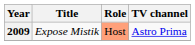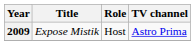(115, 31) lightsalmon background -> (115, 31) no background
